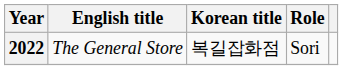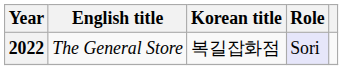(305, 48) no background -> (305, 48) lavender background
